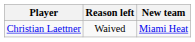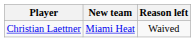columns swapped: (110, 12) <-> (164, 12)
